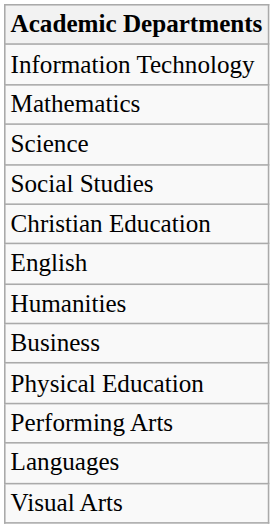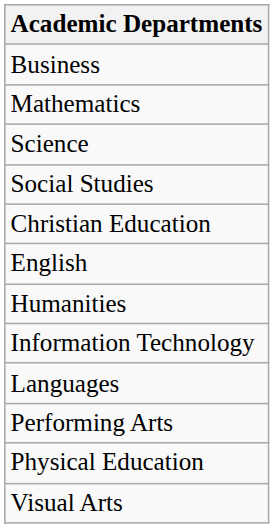(133, 64) Information Technology -> (55, 64) Business
(55, 343) Business -> (133, 343) Information Technology
(107, 382) Physical Education -> (65, 382) Languages
(65, 462) Languages -> (107, 462) Physical Education
